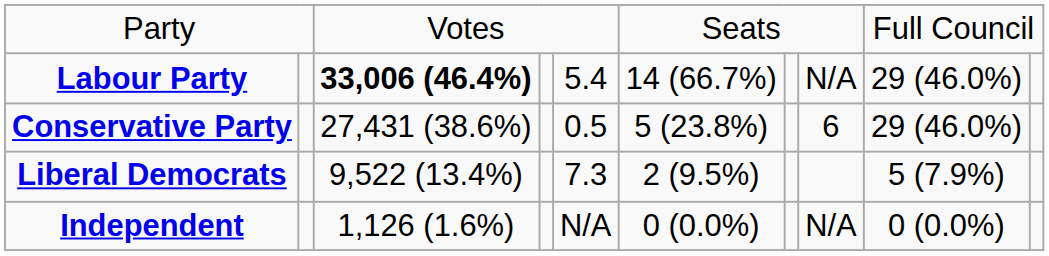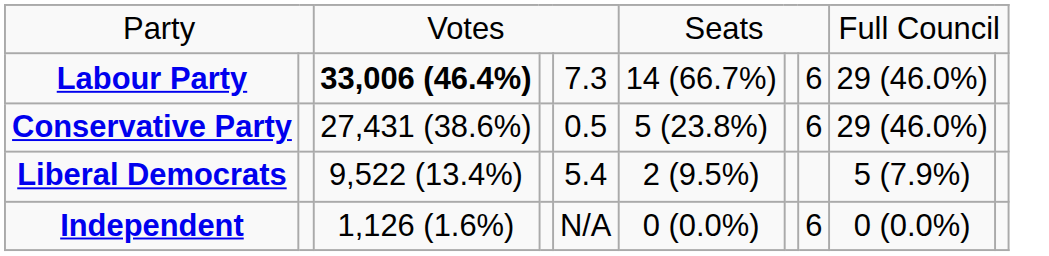(586, 77) 5.4 -> (586, 77) 7.3
(831, 77) N/A -> (814, 77) 6
(586, 175) 7.3 -> (586, 175) 5.4
(831, 224) N/A -> (814, 224) 6
